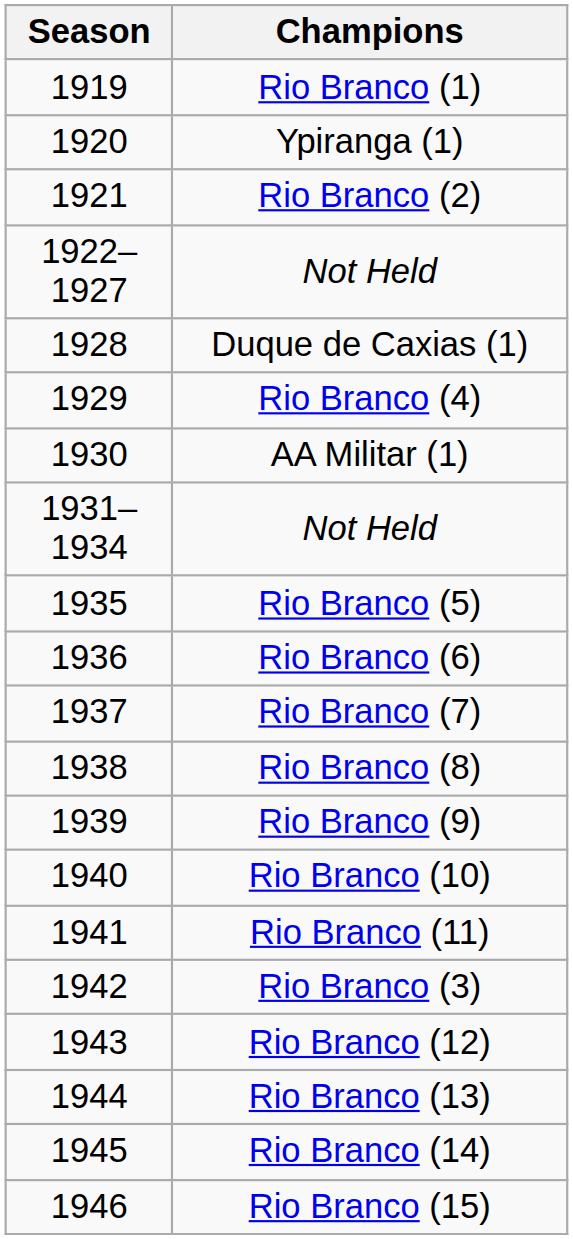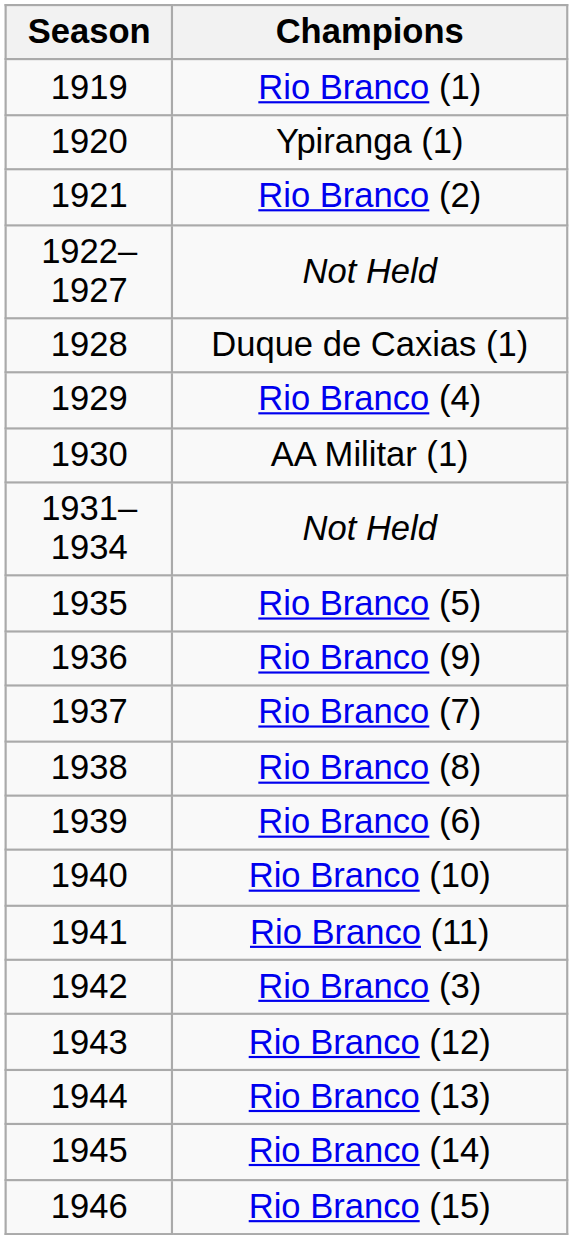(370, 657) Rio Branco (6) -> (370, 657) Rio Branco (9)
(370, 822) Rio Branco (9) -> (370, 822) Rio Branco (6)
